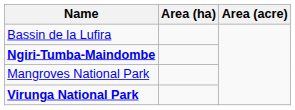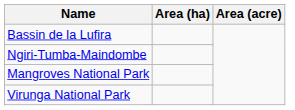(81, 54) bold -> (77, 54) normal
(73, 94) bold -> (69, 94) normal
